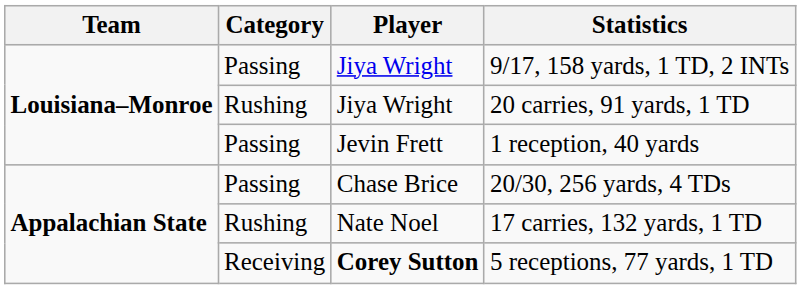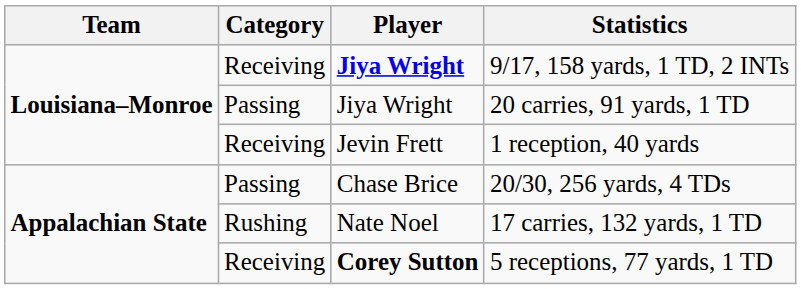(262, 64) Passing -> (275, 64) Receiving
(395, 64) normal -> (400, 64) bold
(266, 104) Rushing -> (262, 104) Passing
(262, 144) Passing -> (275, 144) Receiving
